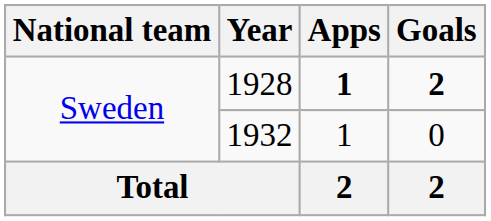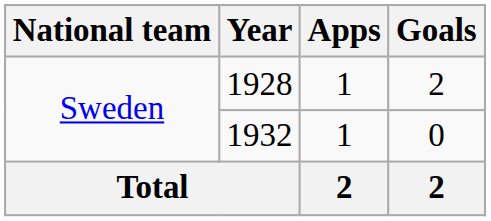(344, 82) bold -> (344, 82) normal
(436, 82) bold -> (436, 82) normal
